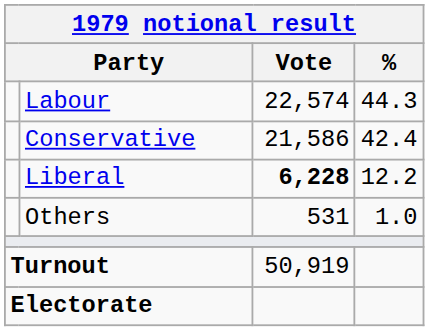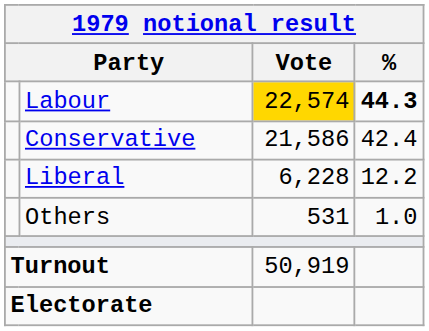(307, 101) no background -> (307, 101) gold background
(389, 101) normal -> (389, 101) bold
(314, 178) bold -> (314, 178) normal
